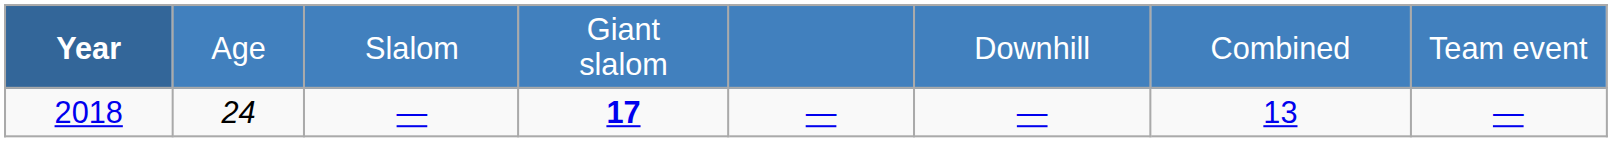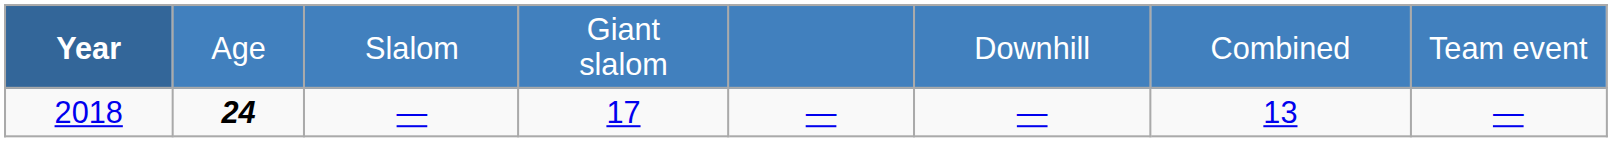(239, 112) normal -> (239, 112) bold
(623, 112) bold -> (623, 112) normal
